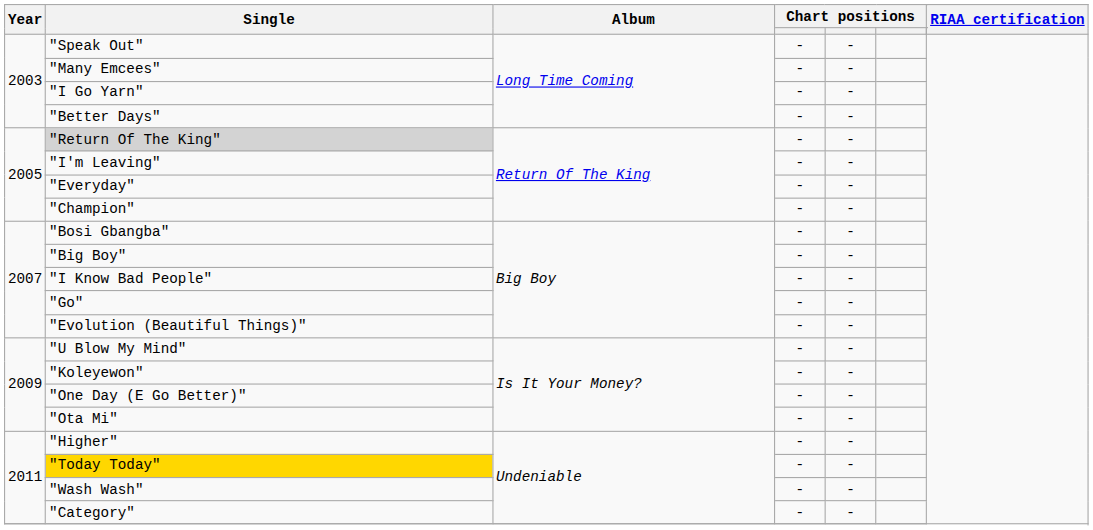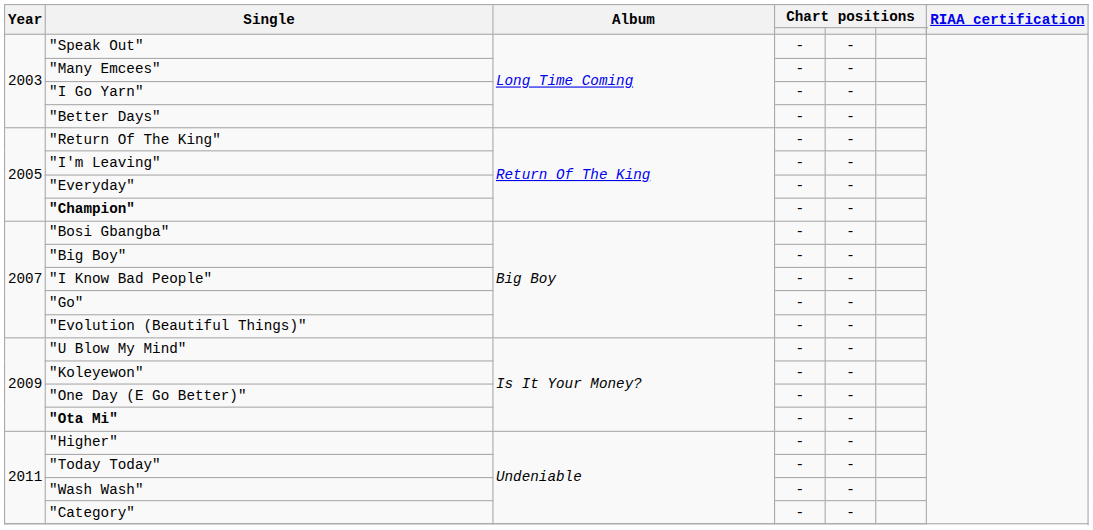(135, 140) lightgrey background -> (135, 140) no background
(92, 209) normal -> (92, 209) bold
(83, 419) normal -> (83, 419) bold
(105, 466) gold background -> (105, 466) no background
